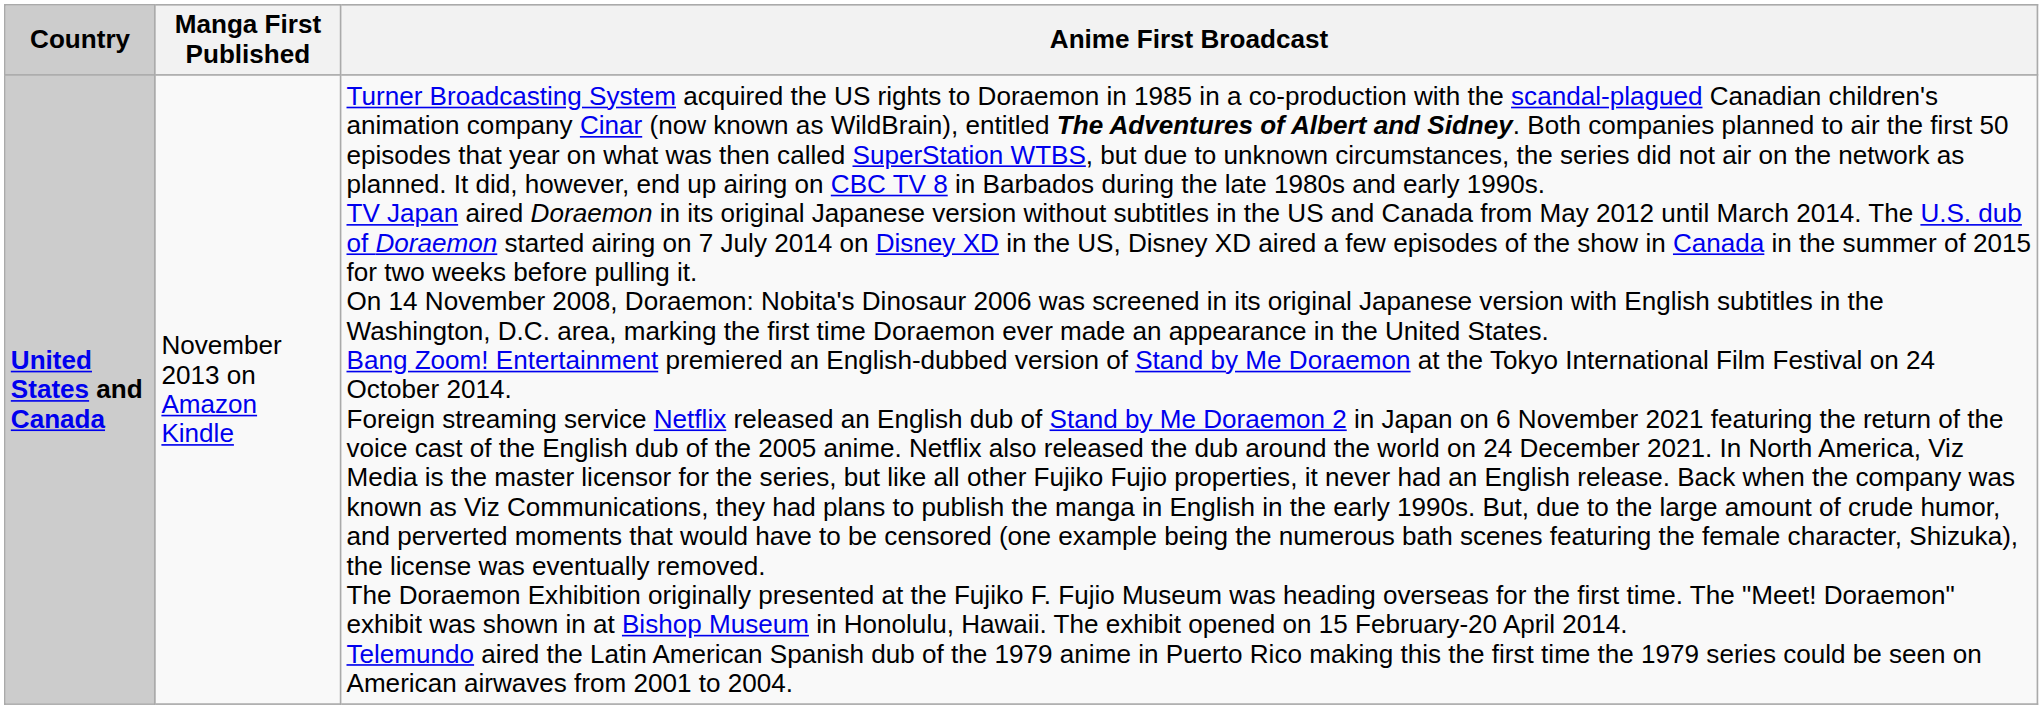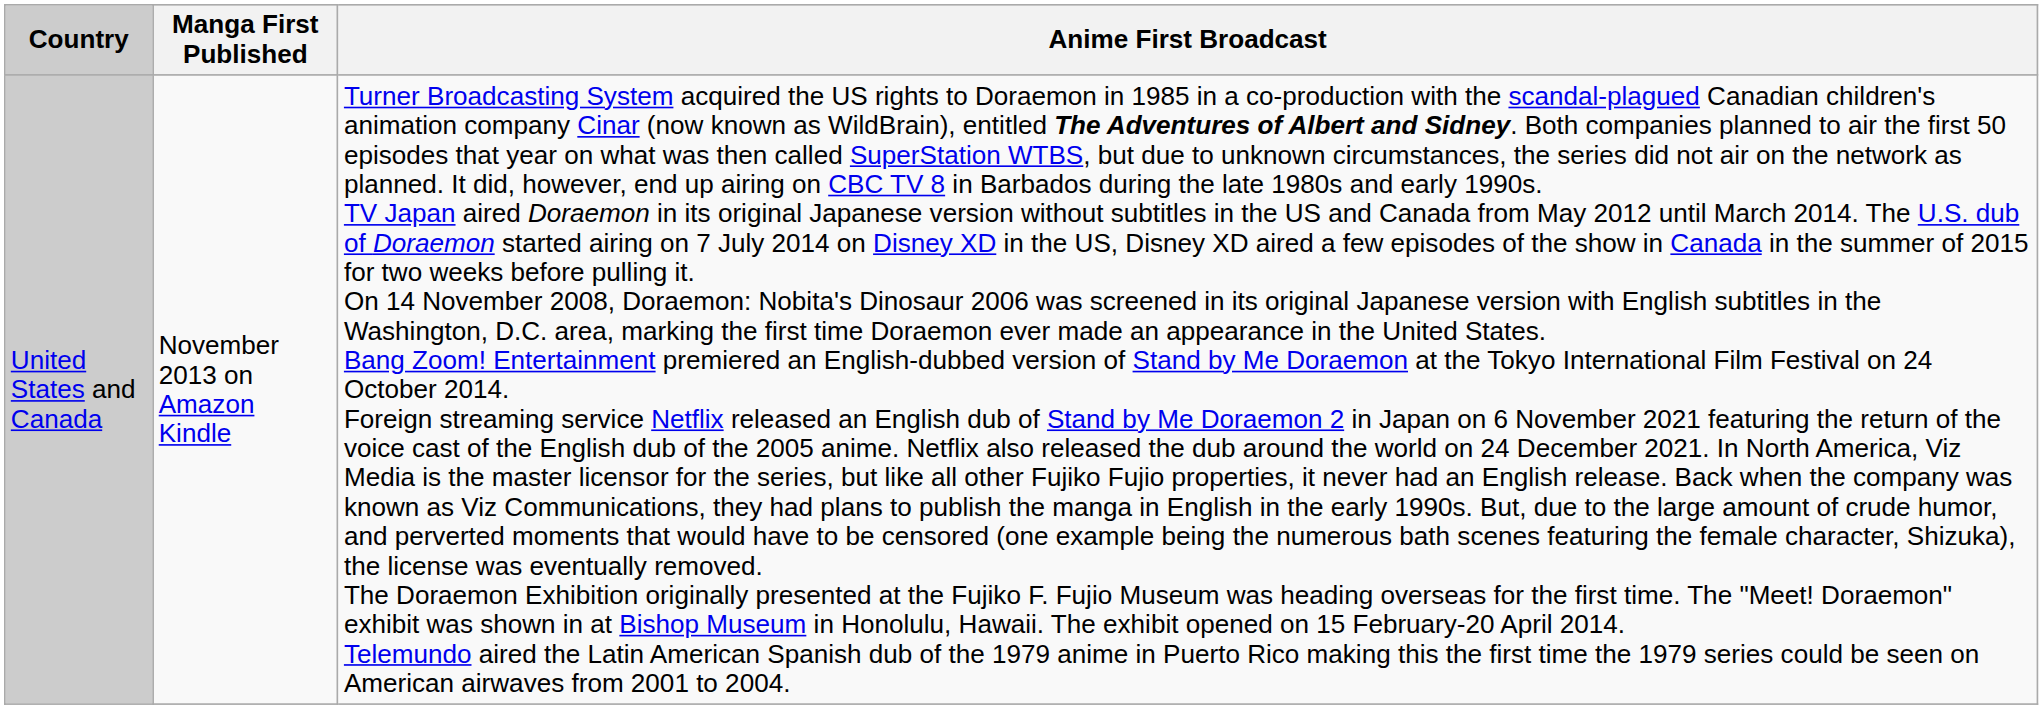(77, 389) bold -> (73, 389) normal
